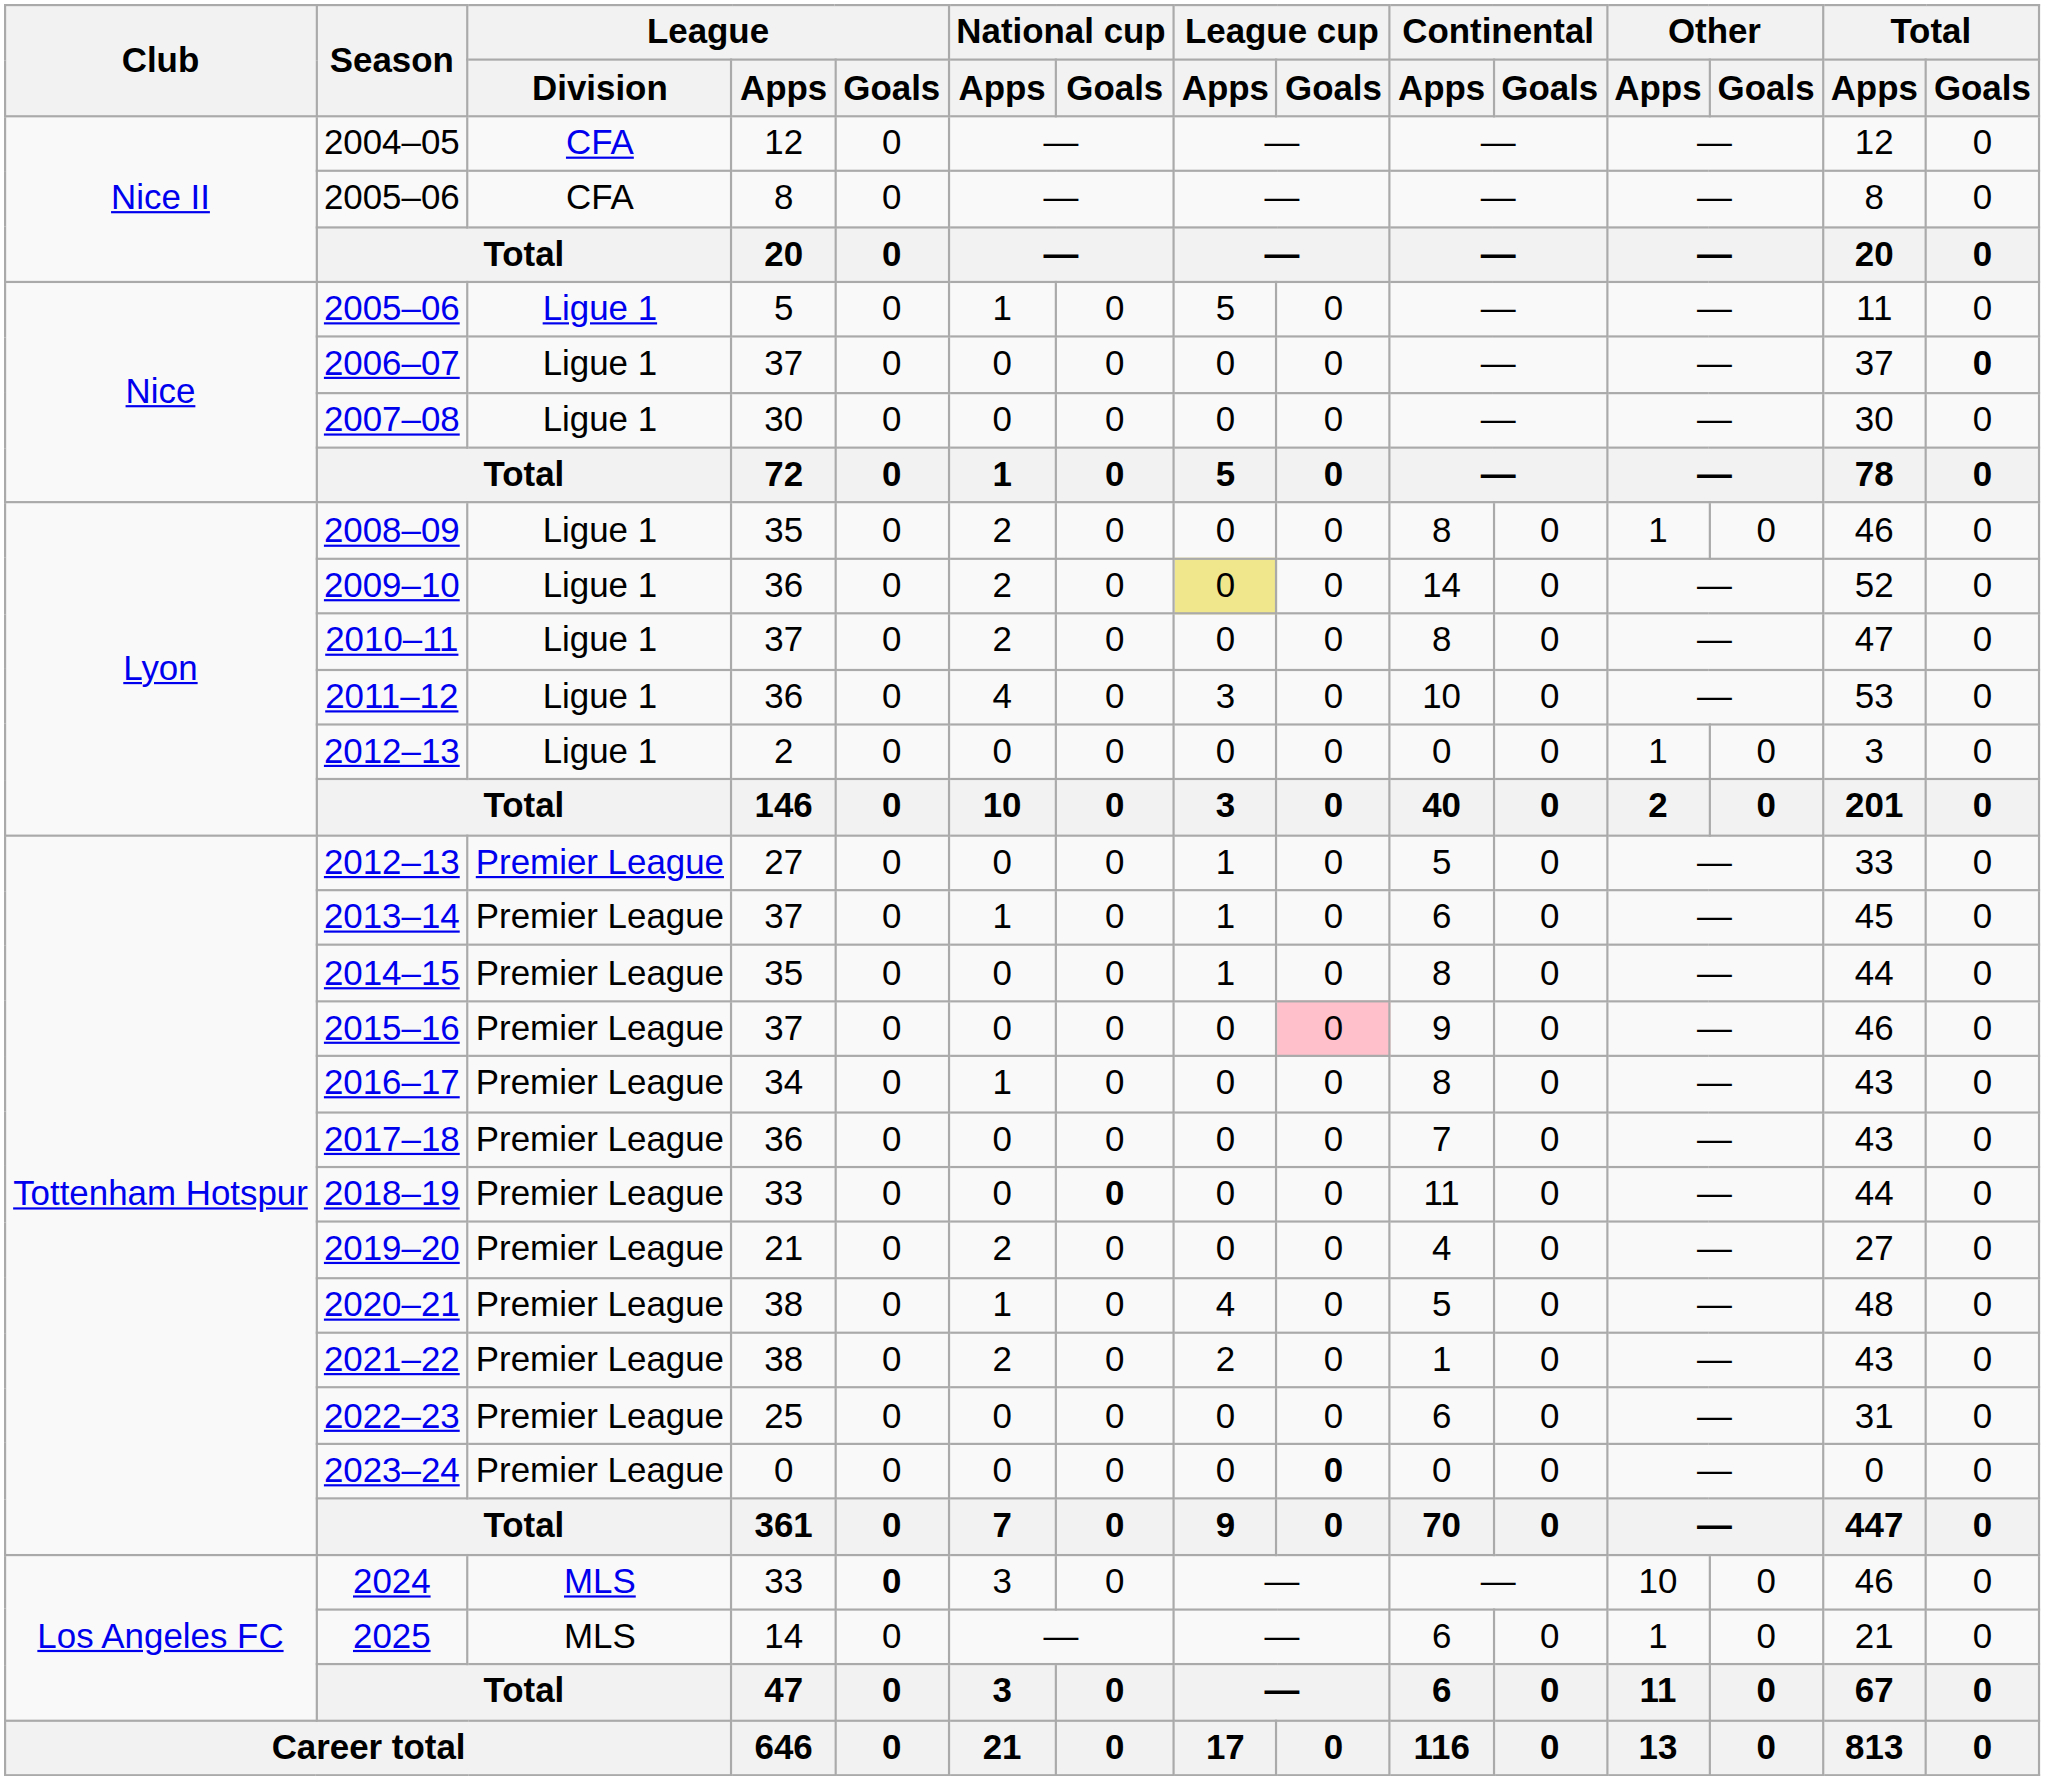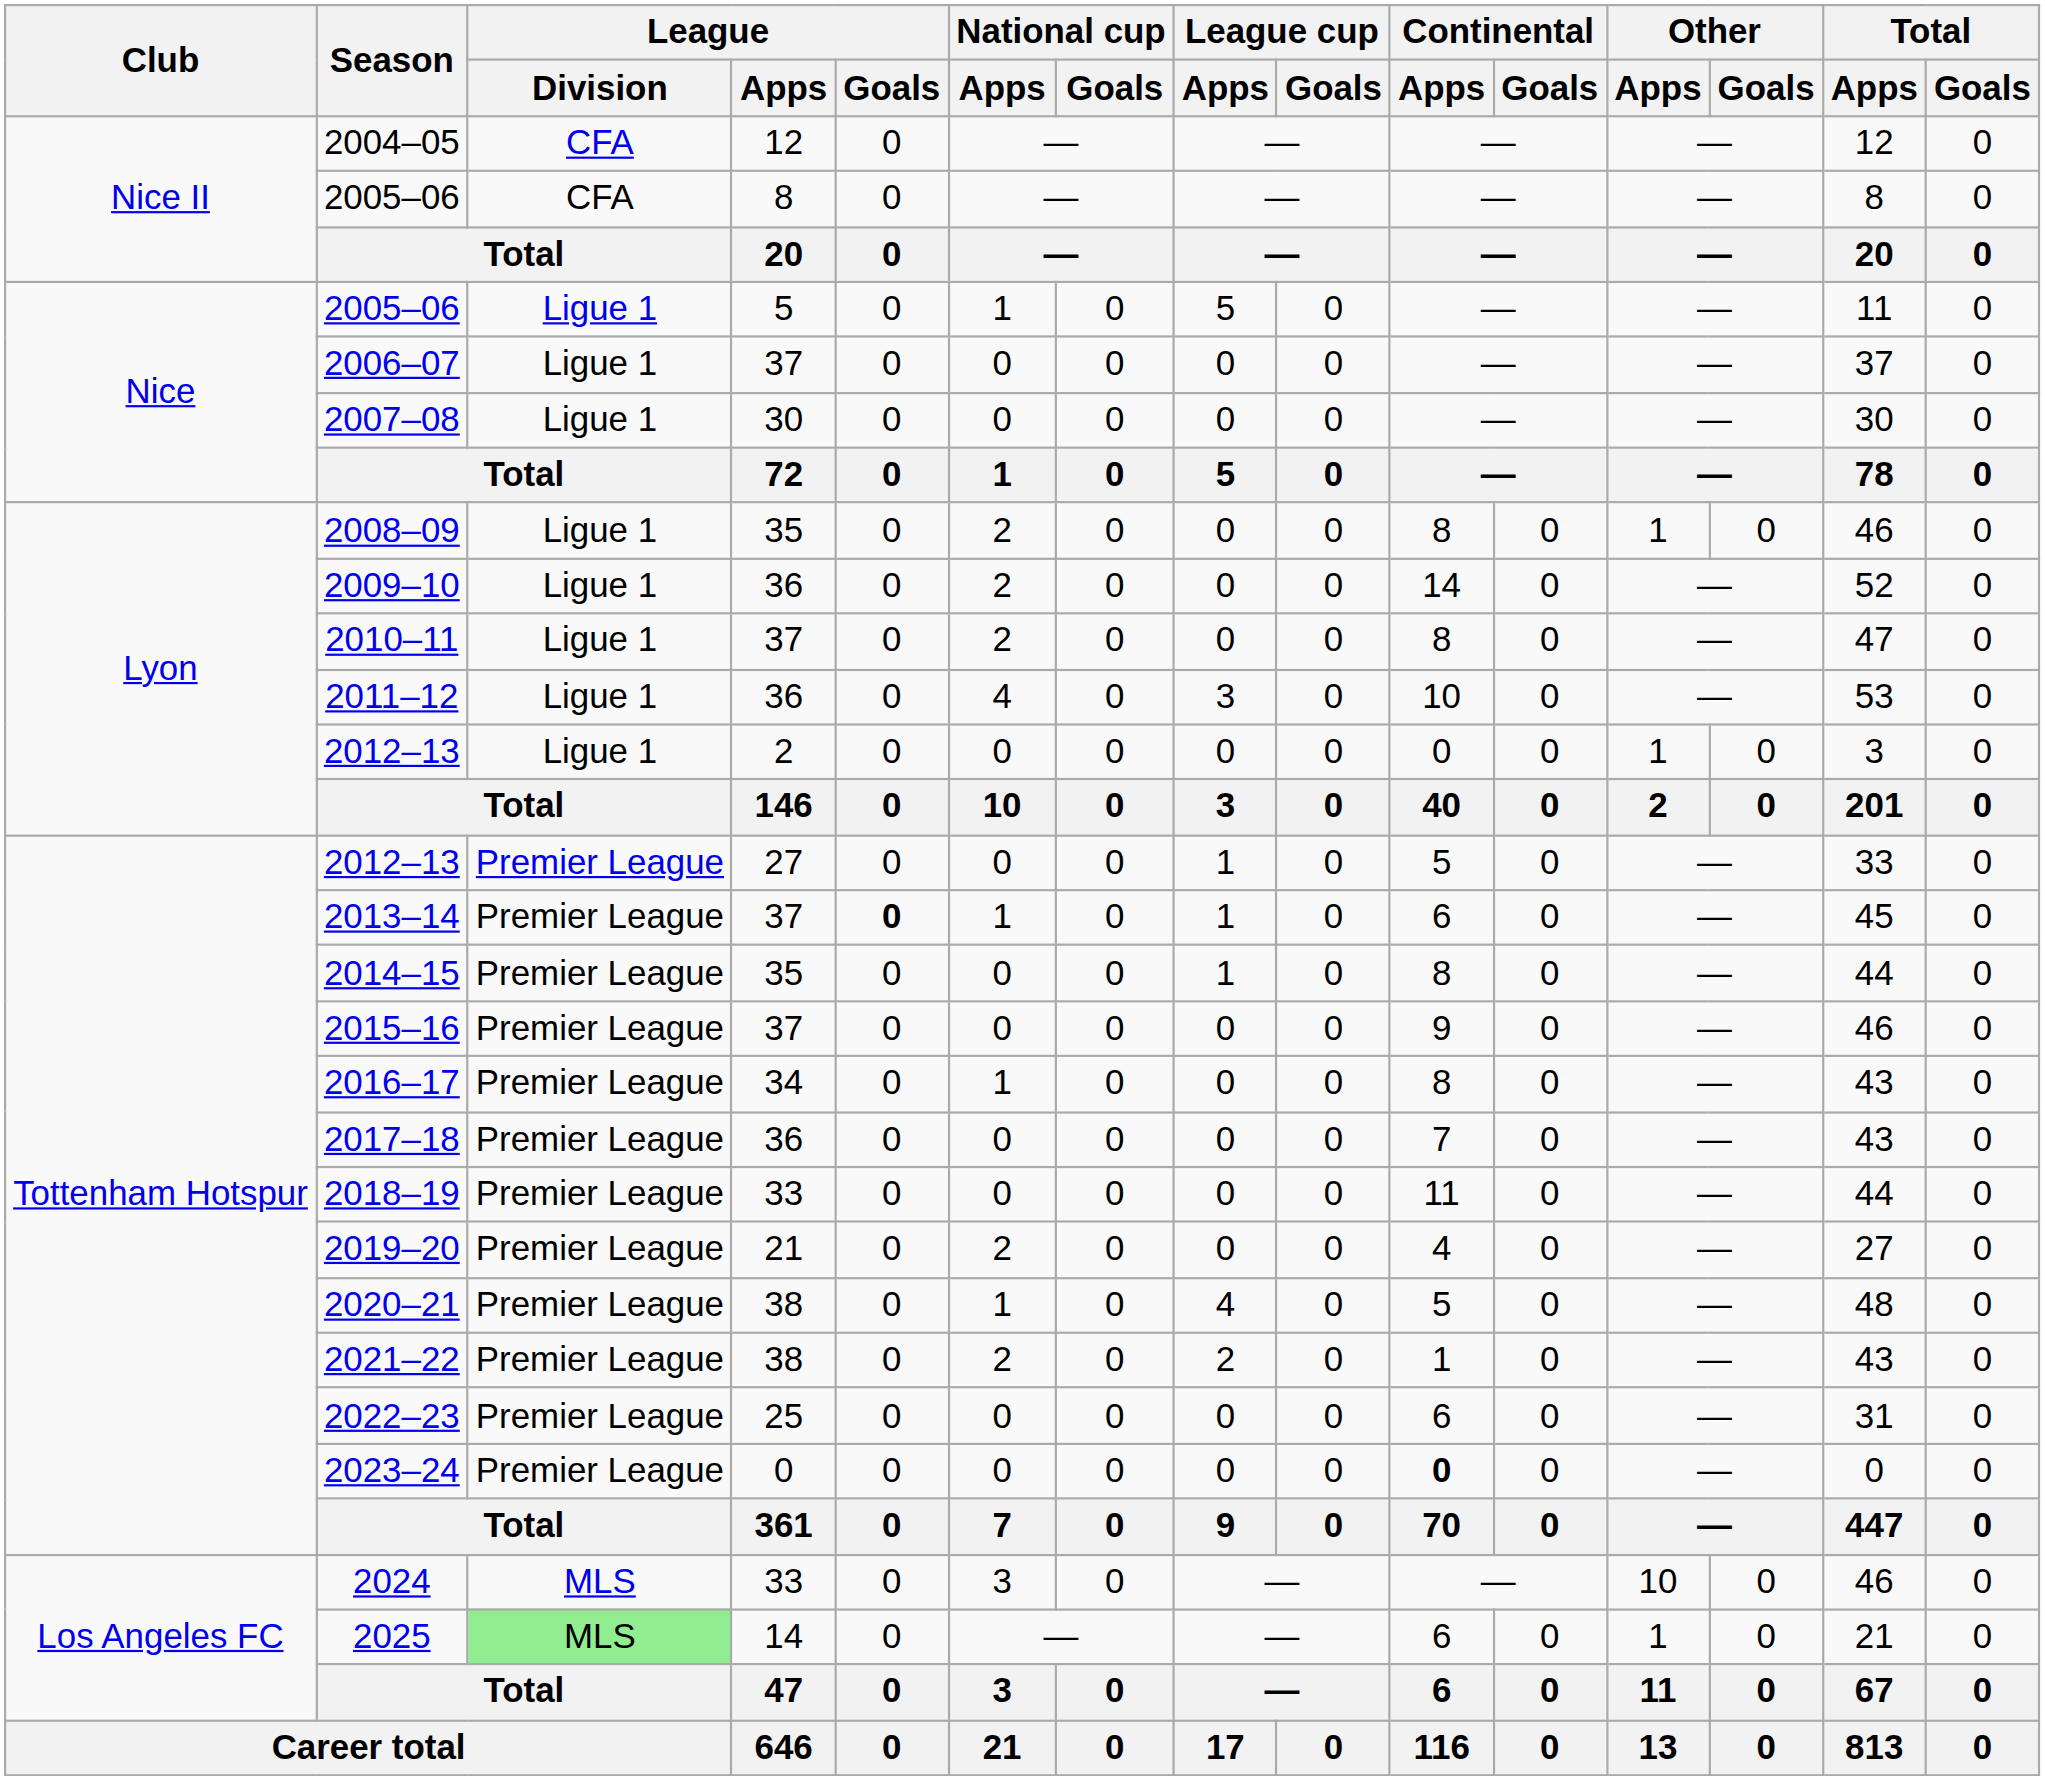(1982, 364) bold -> (1982, 364) normal
(1225, 585) khaki background -> (1225, 585) no background
(892, 917) normal -> (892, 917) bold
(1333, 1027) pink background -> (1333, 1027) no background
(1115, 1193) bold -> (1115, 1193) normal
(1333, 1470) bold -> (1333, 1470) normal
(1442, 1470) normal -> (1442, 1470) bold
(892, 1581) bold -> (892, 1581) normal
(600, 1636) no background -> (600, 1636) lightgreen background
